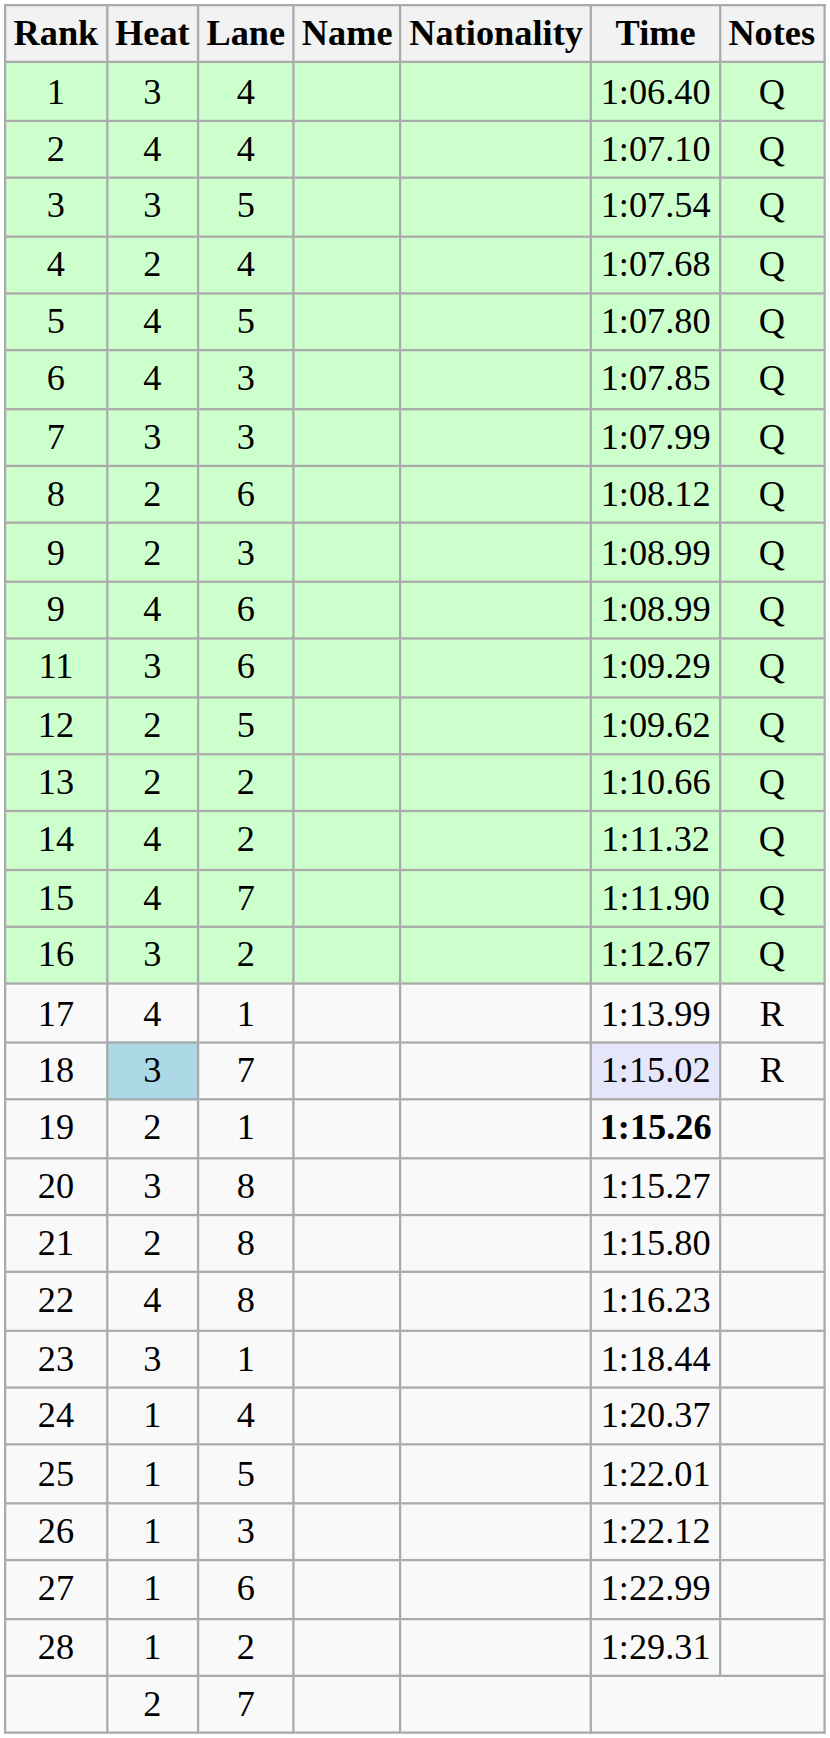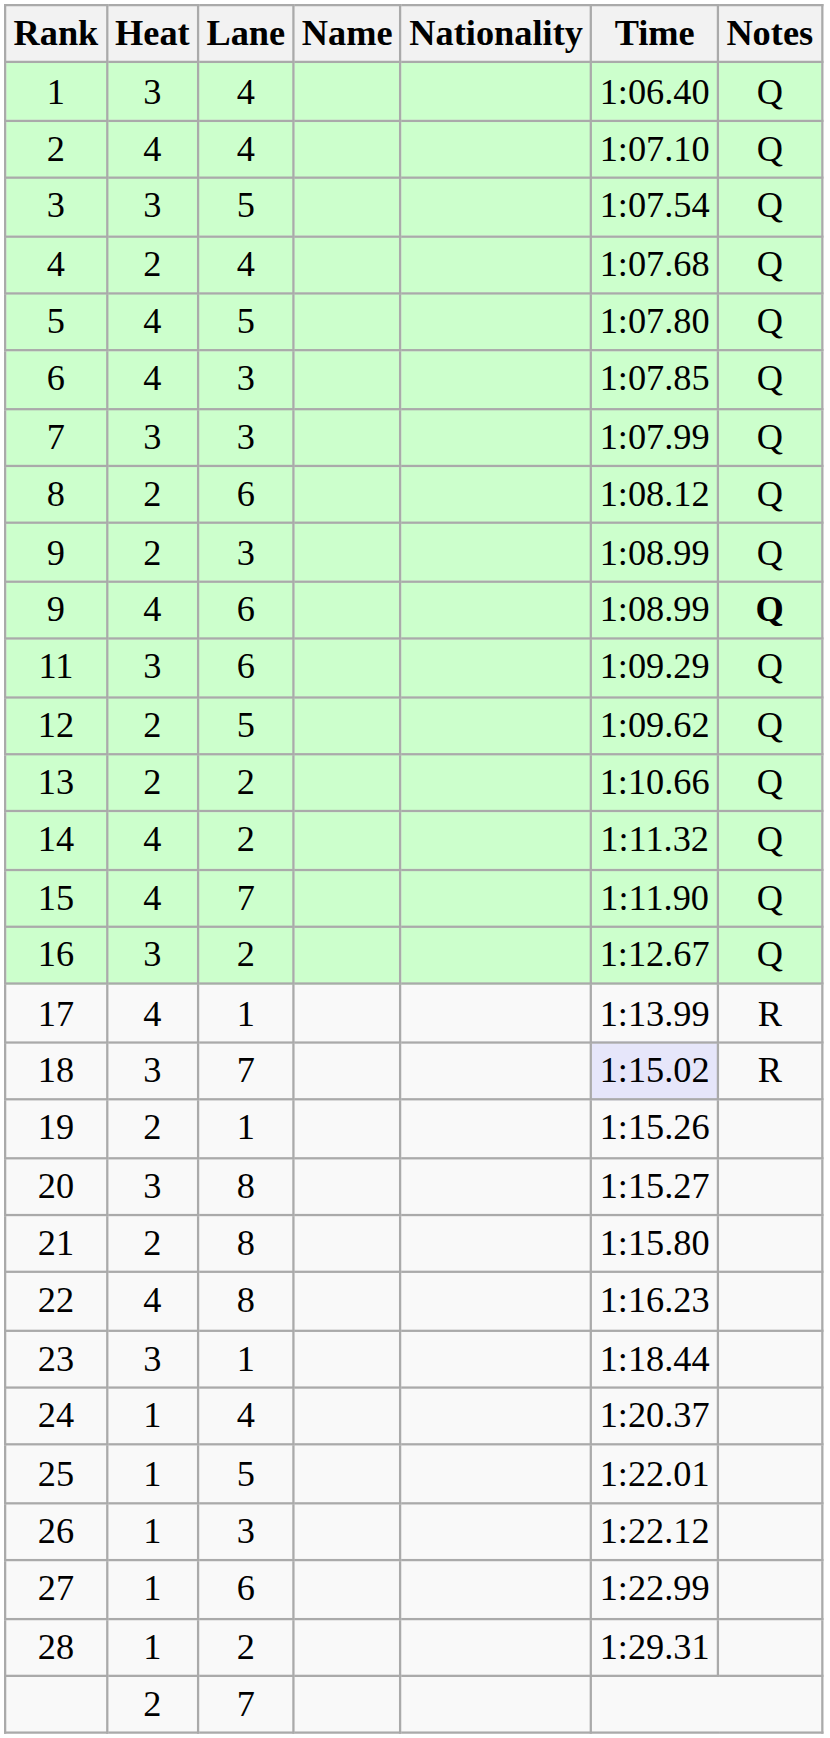(772, 609) normal -> (770, 609) bold
(152, 1070) lightblue background -> (152, 1070) no background
(656, 1127) bold -> (655, 1127) normal
